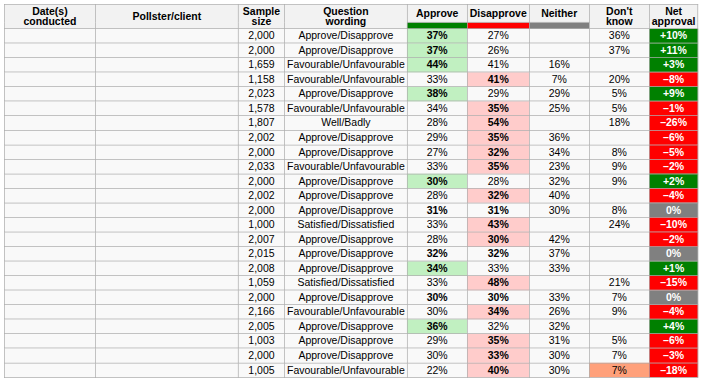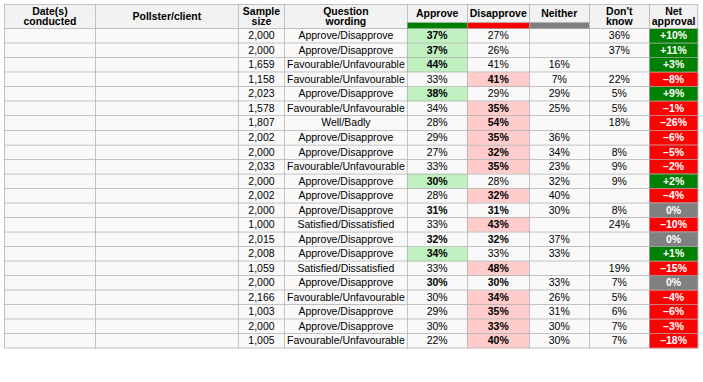(619, 79) 20% -> (619, 79) 22%
- row: (261, 239)
(619, 283) 21% -> (619, 268) 19%
(619, 312) 9% -> (619, 297) 5%
- row: (261, 326)
(619, 341) 5% -> (619, 312) 6%
(619, 370) lightsalmon background -> (619, 341) no background
